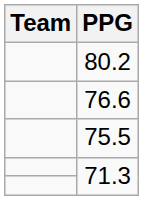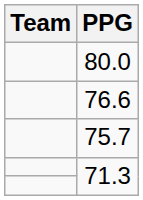(108, 61) 80.2 -> (108, 61) 80.0
(108, 137) 75.5 -> (108, 137) 75.7
